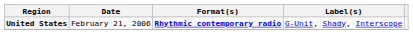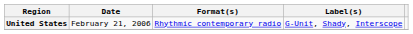(218, 23) bold -> (218, 23) normal
